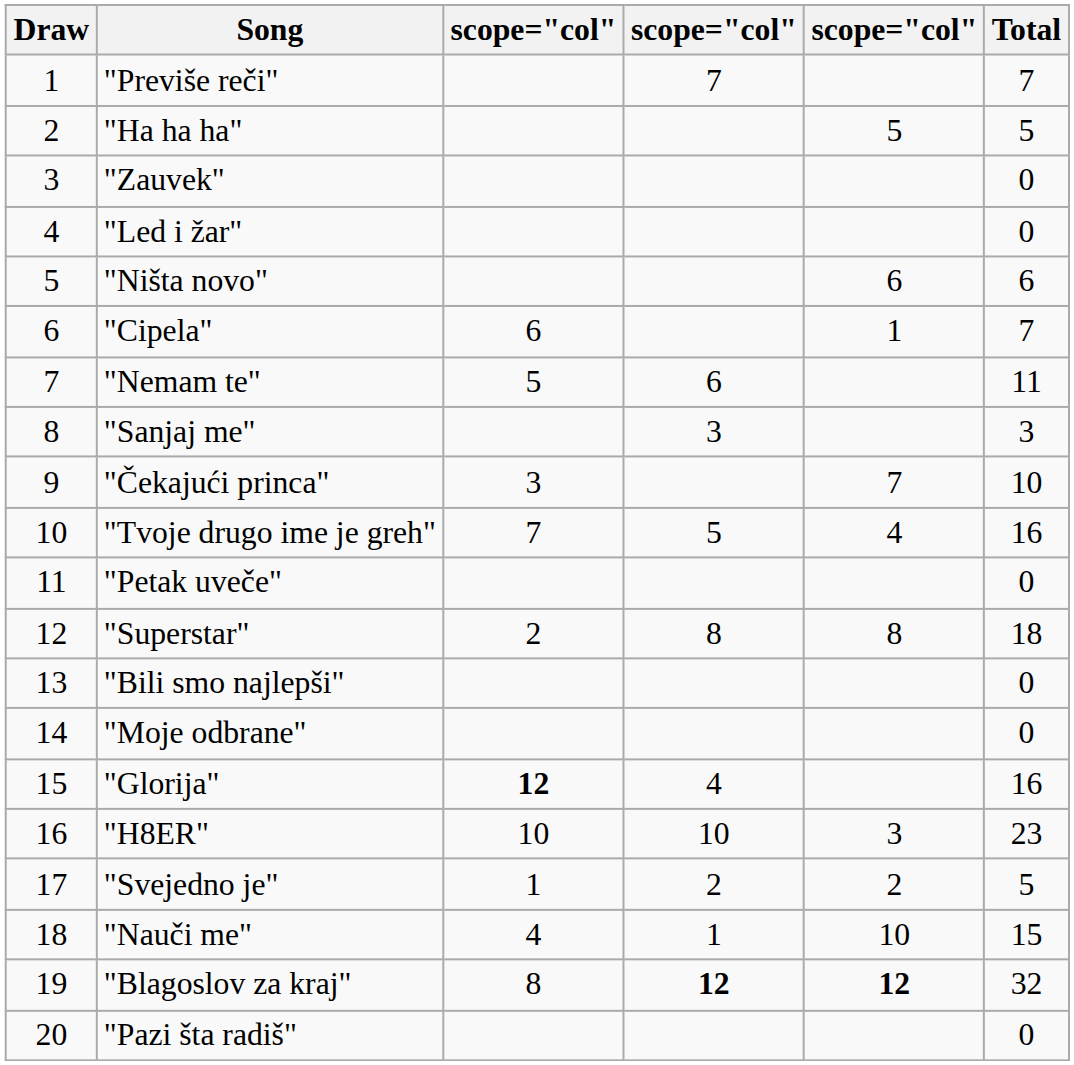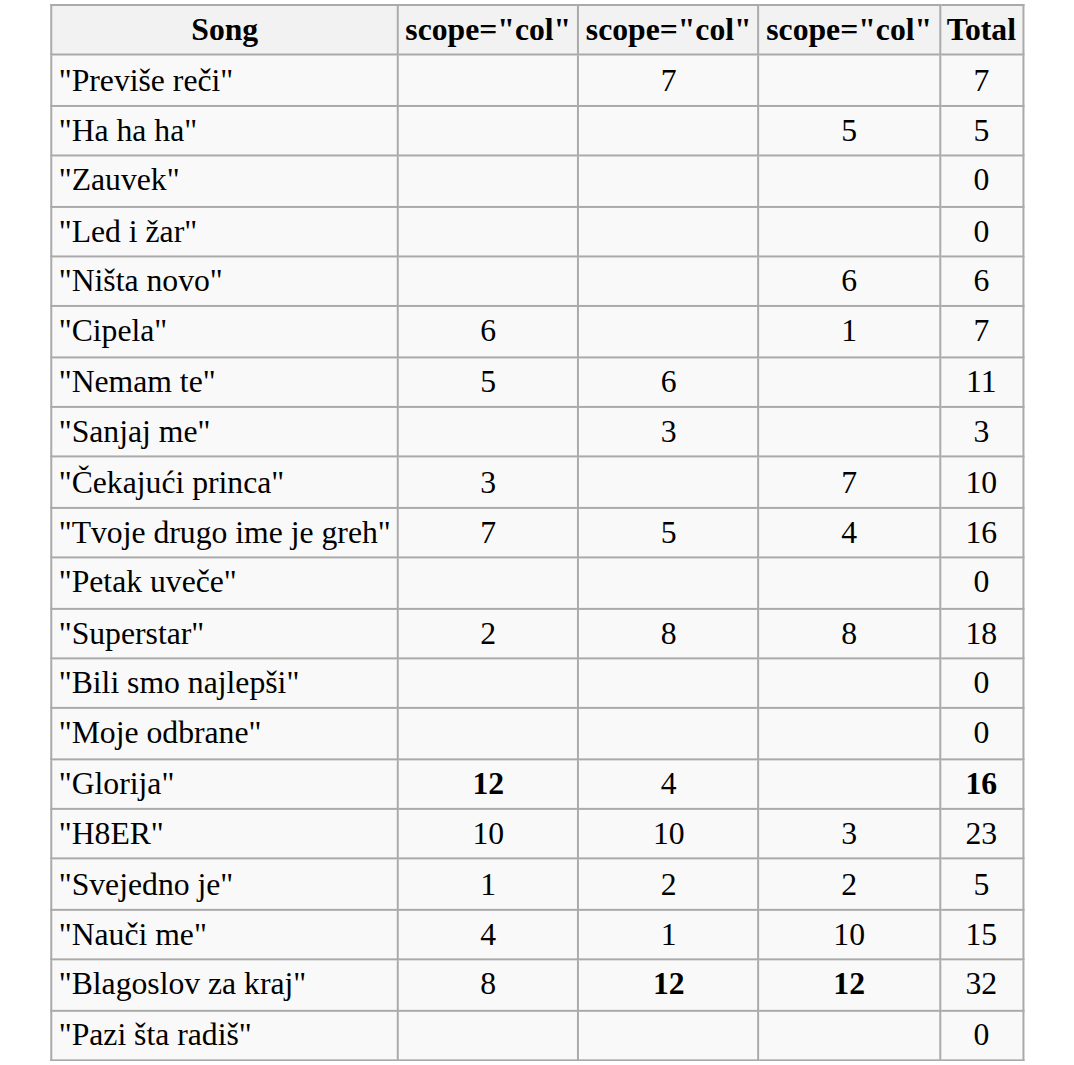- column: (51, 29)
(1026, 783) normal -> (981, 783) bold
